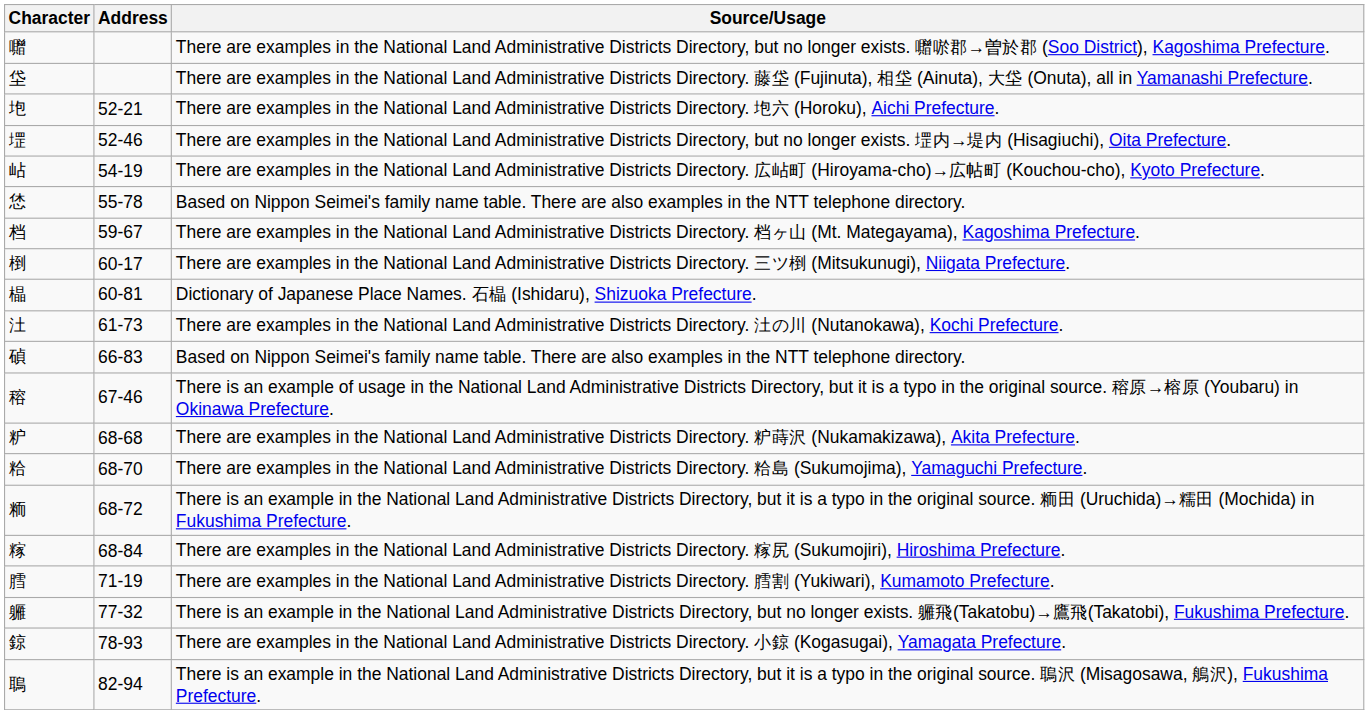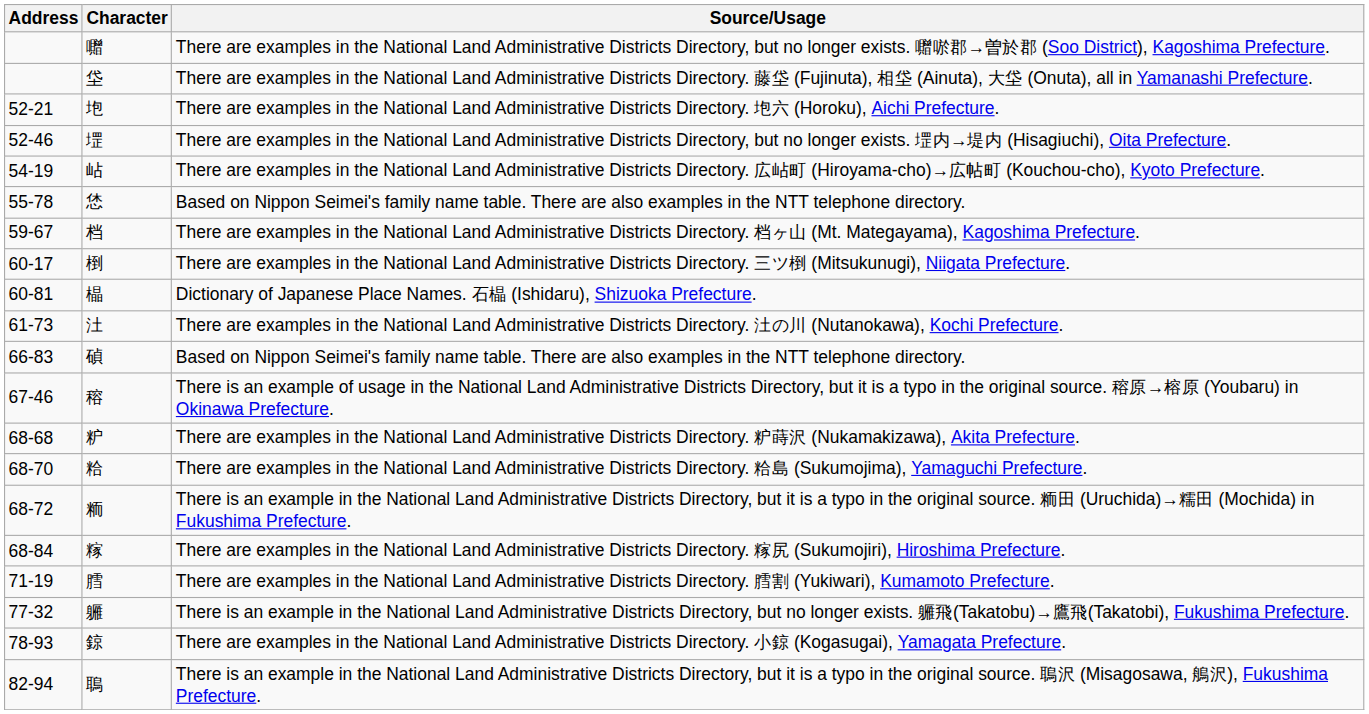columns swapped: (49, 18) <-> (133, 18)
